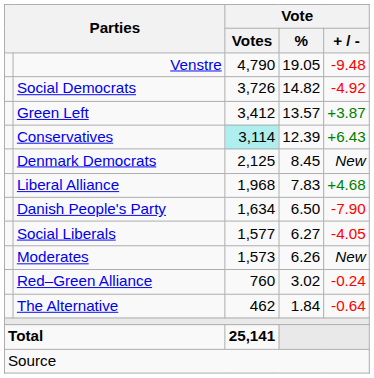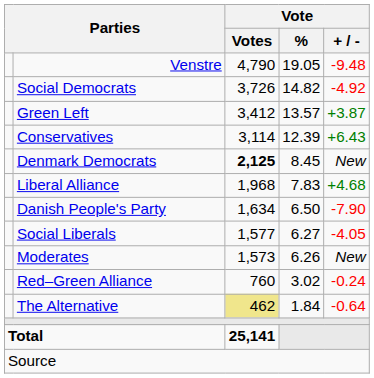(257, 137) paleturquoise background -> (257, 137) no background
(256, 161) normal -> (256, 161) bold
(263, 305) no background -> (263, 305) khaki background
